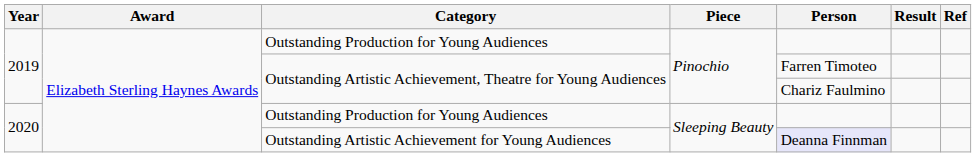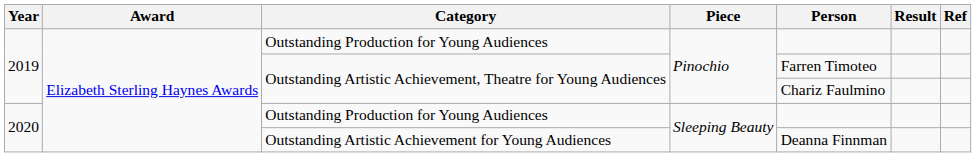(834, 139) lavender background -> (834, 139) no background
